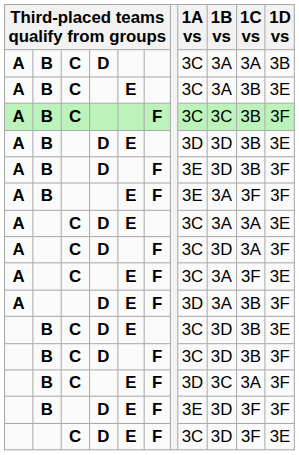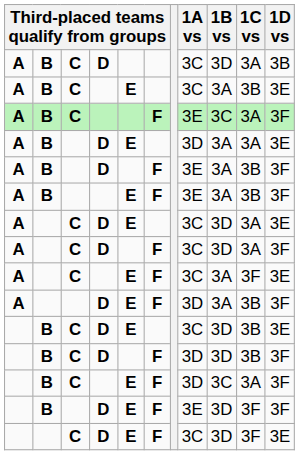(222, 63) 3A -> (222, 63) 3D
(192, 116) 3C -> (192, 116) 3E
(251, 116) 3B -> (251, 116) 3A
(222, 143) 3D -> (222, 143) 3A
(251, 143) 3B -> (251, 143) 3A
(222, 169) 3D -> (222, 169) 3A
(251, 196) 3F -> (251, 196) 3B
(222, 223) 3A -> (222, 223) 3D
(192, 356) 3C -> (192, 356) 3D
